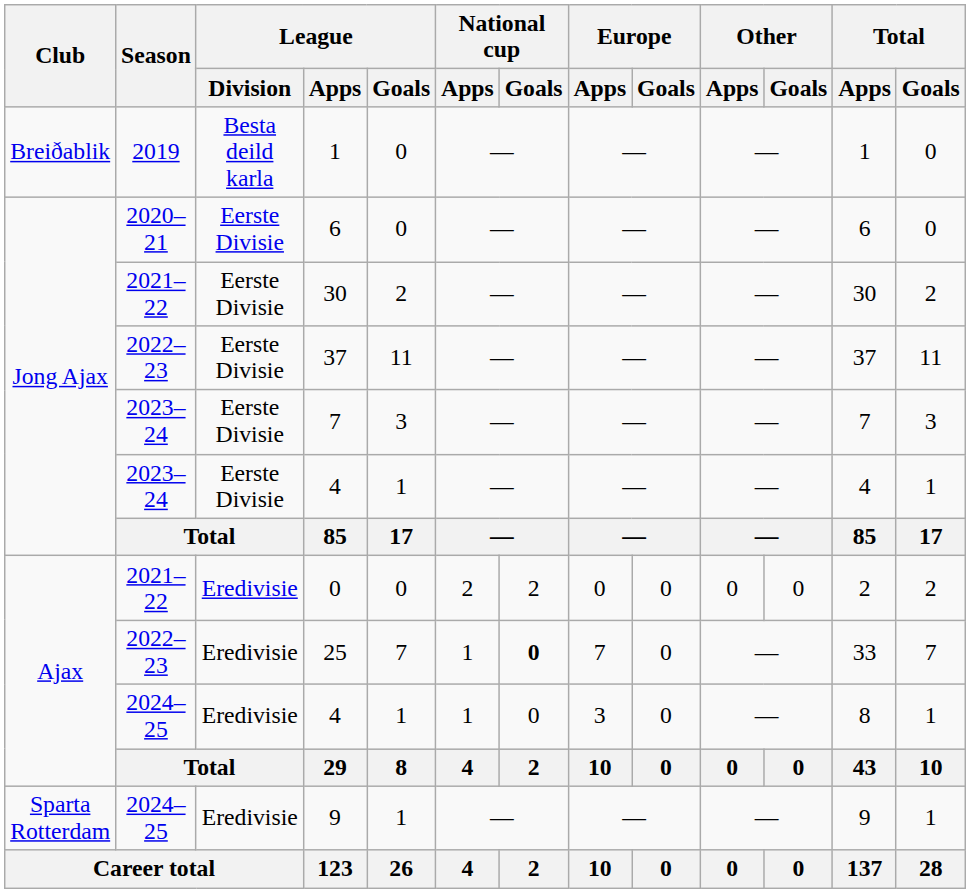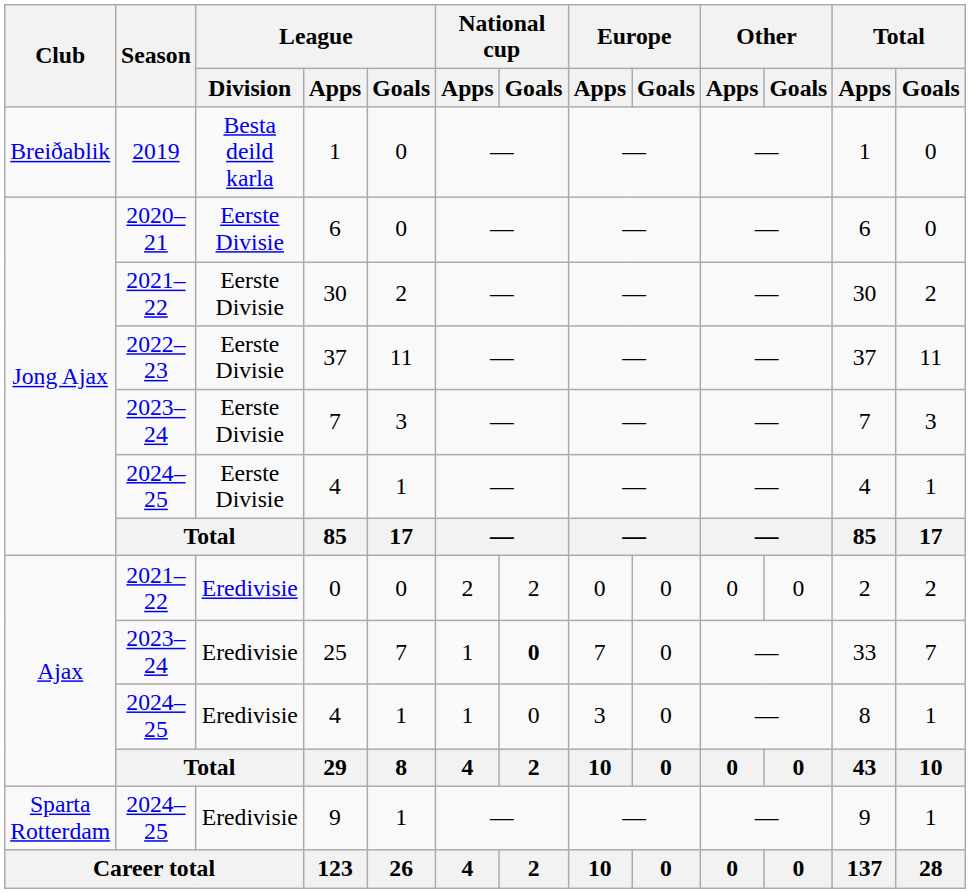(156, 485) 2023–24 -> (156, 485) 2024–25
(156, 651) 2022–23 -> (156, 651) 2023–24
